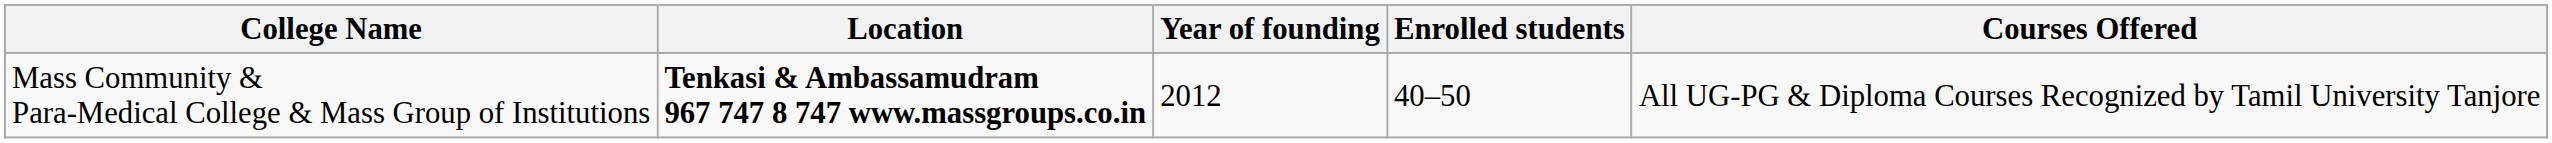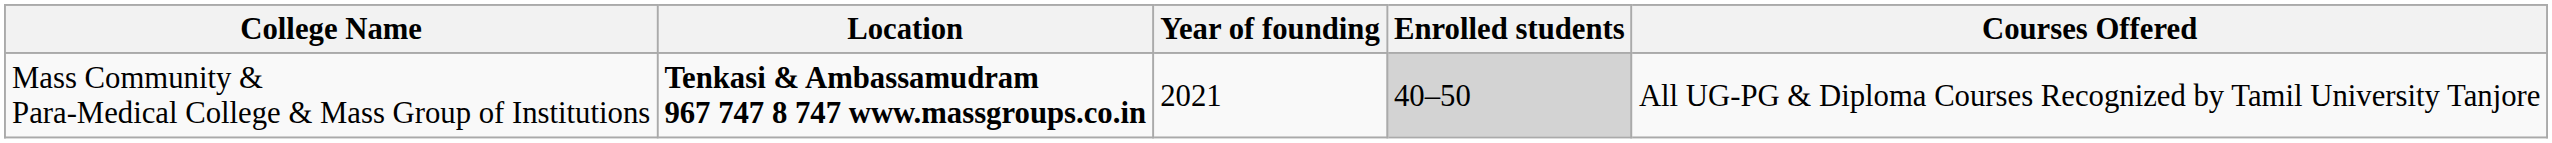(1191, 94) 2012 -> (1191, 94) 2021
(1432, 94) no background -> (1432, 94) lightgrey background
